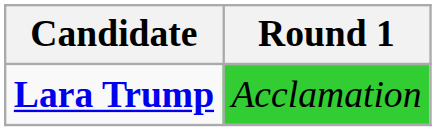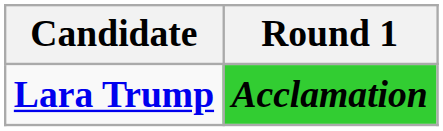(326, 93) normal -> (330, 93) bold
